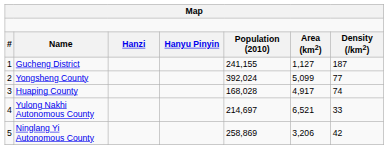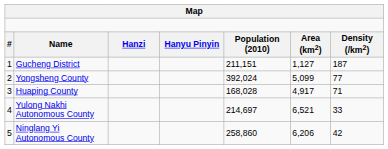(242, 64) 241,155 -> (241, 64) 211,151
(338, 91) 74 -> (338, 91) 71
(242, 133) 258,869 -> (242, 133) 258,860
(303, 133) 3,206 -> (303, 133) 6,206
